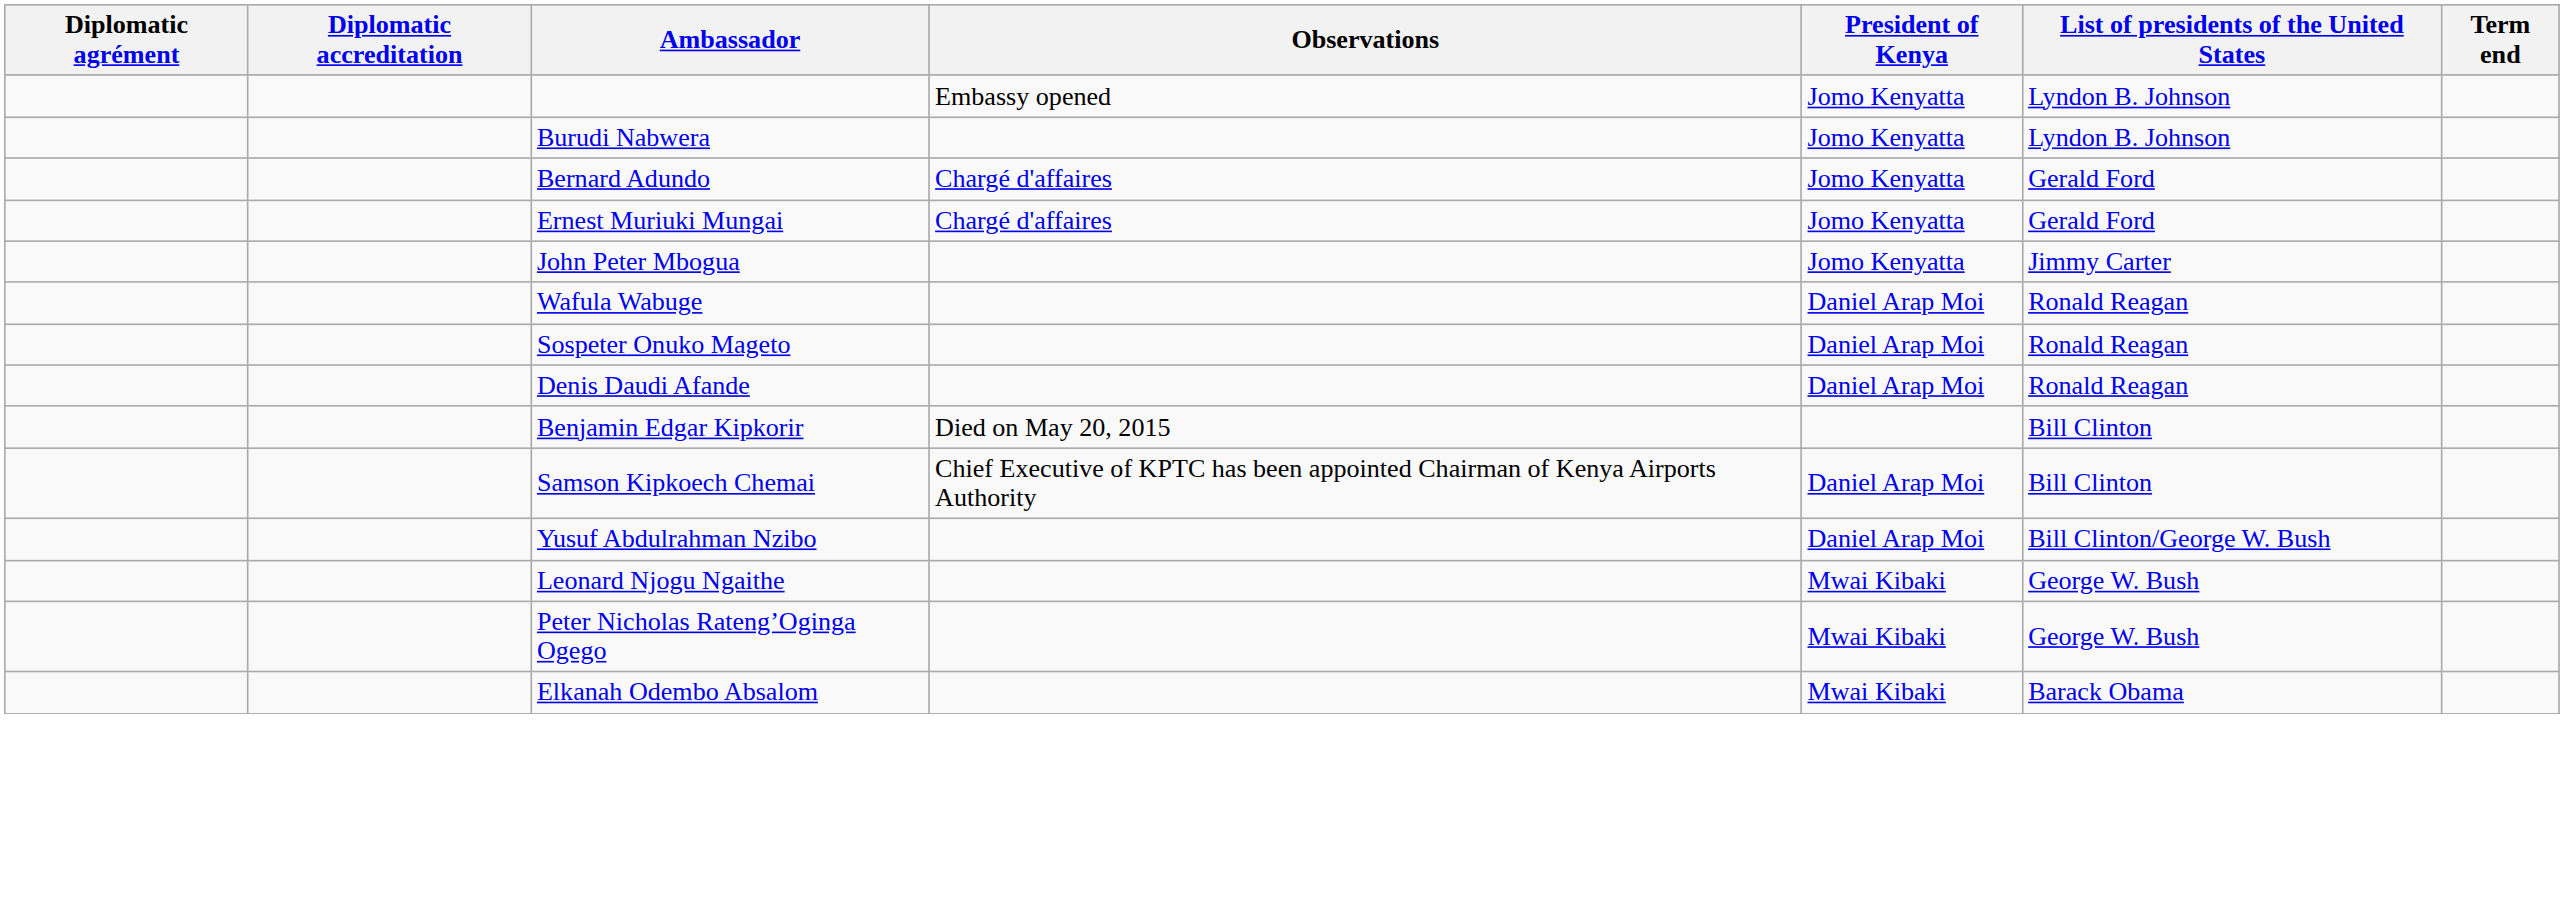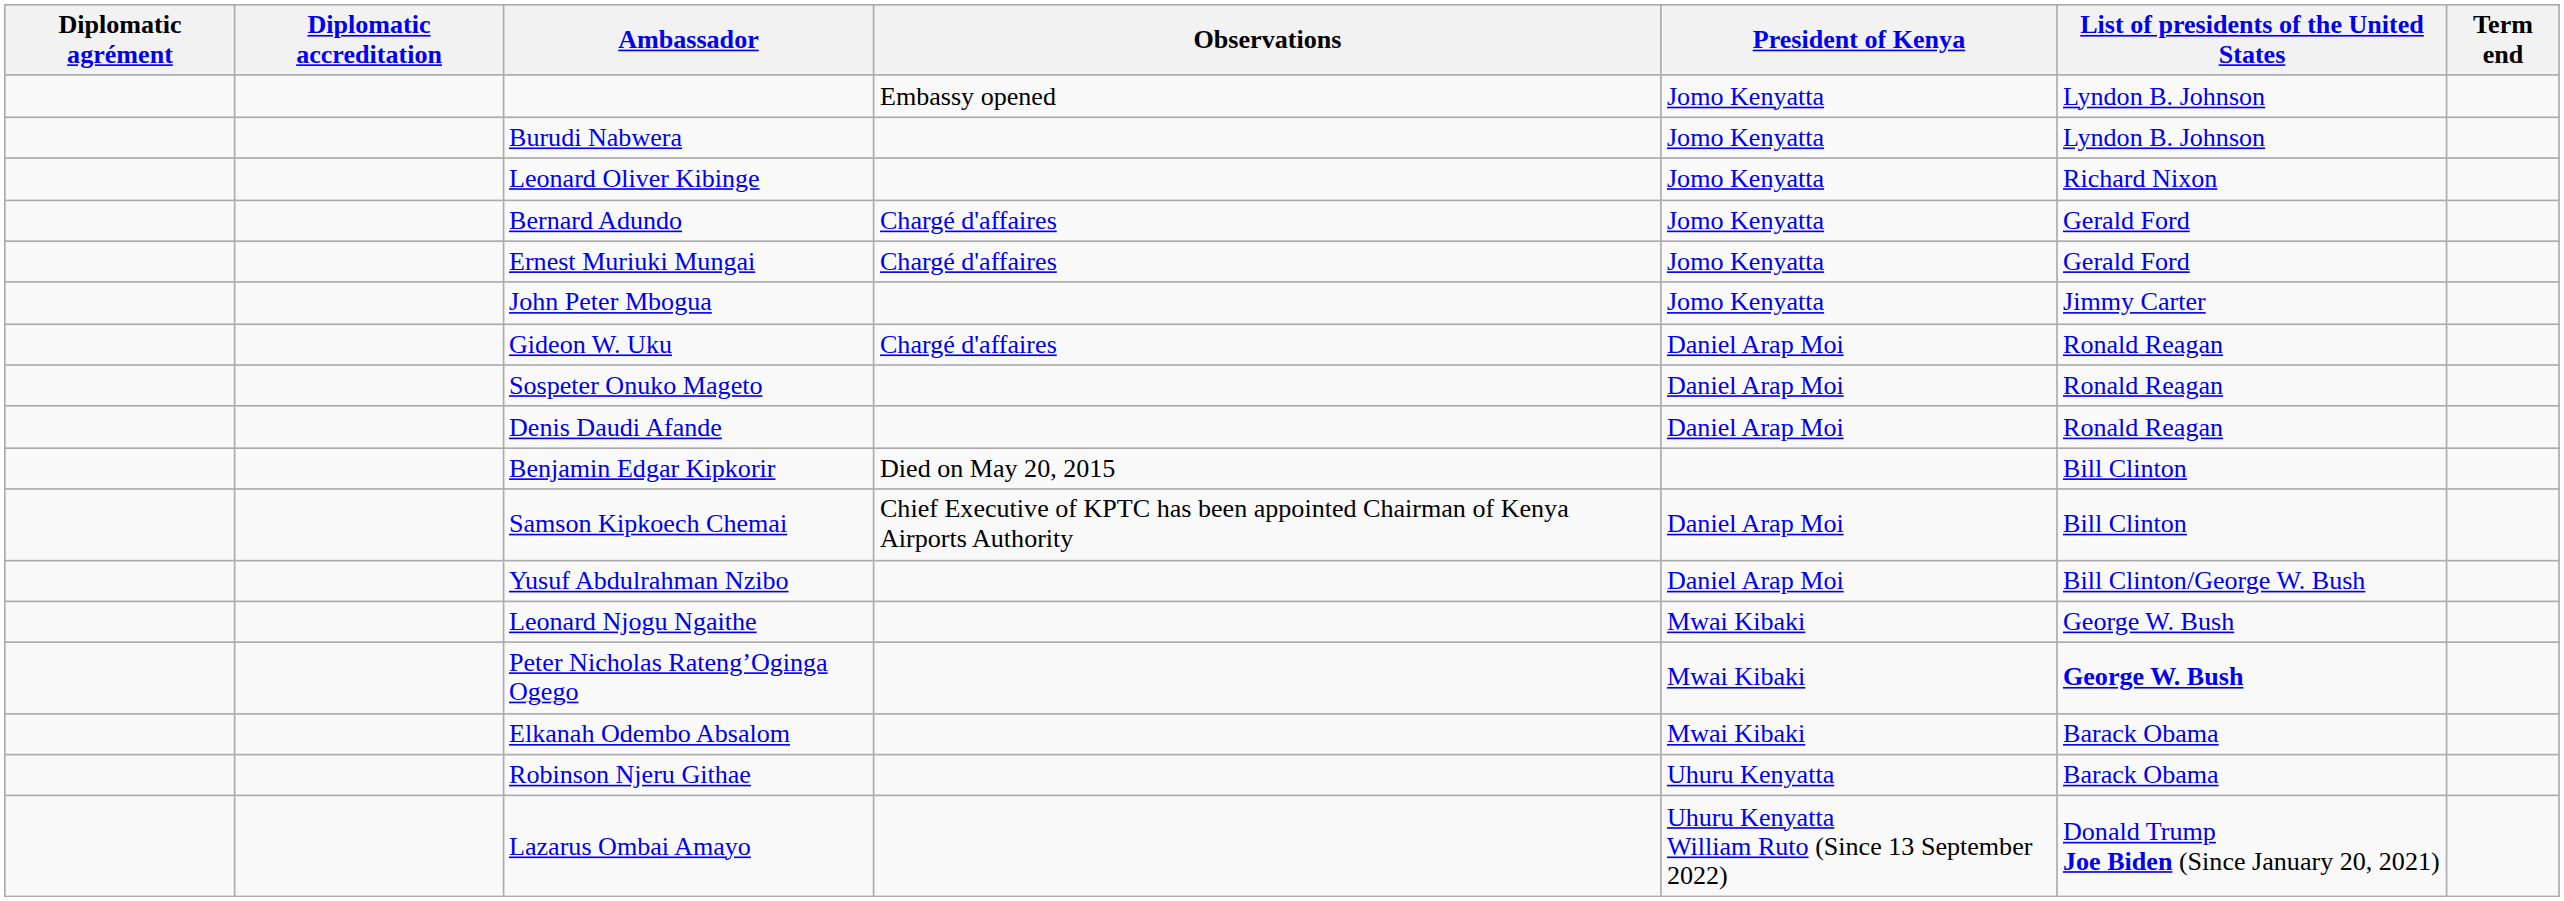+ row: (634, 178)
+ row: (590, 344)
- row: (620, 302)
(2114, 636) normal -> (2153, 677) bold
+ row: (630, 774)
+ row: (630, 845)
